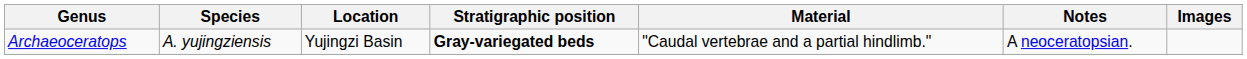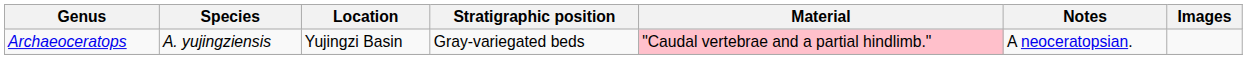(514, 41) bold -> (509, 41) normal
(787, 41) no background -> (787, 41) pink background
